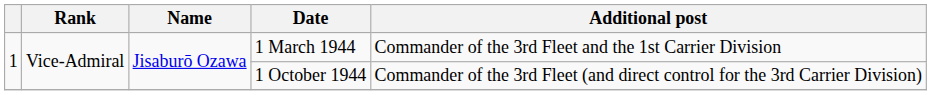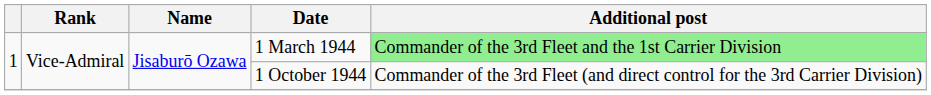(578, 47) no background -> (578, 47) lightgreen background
